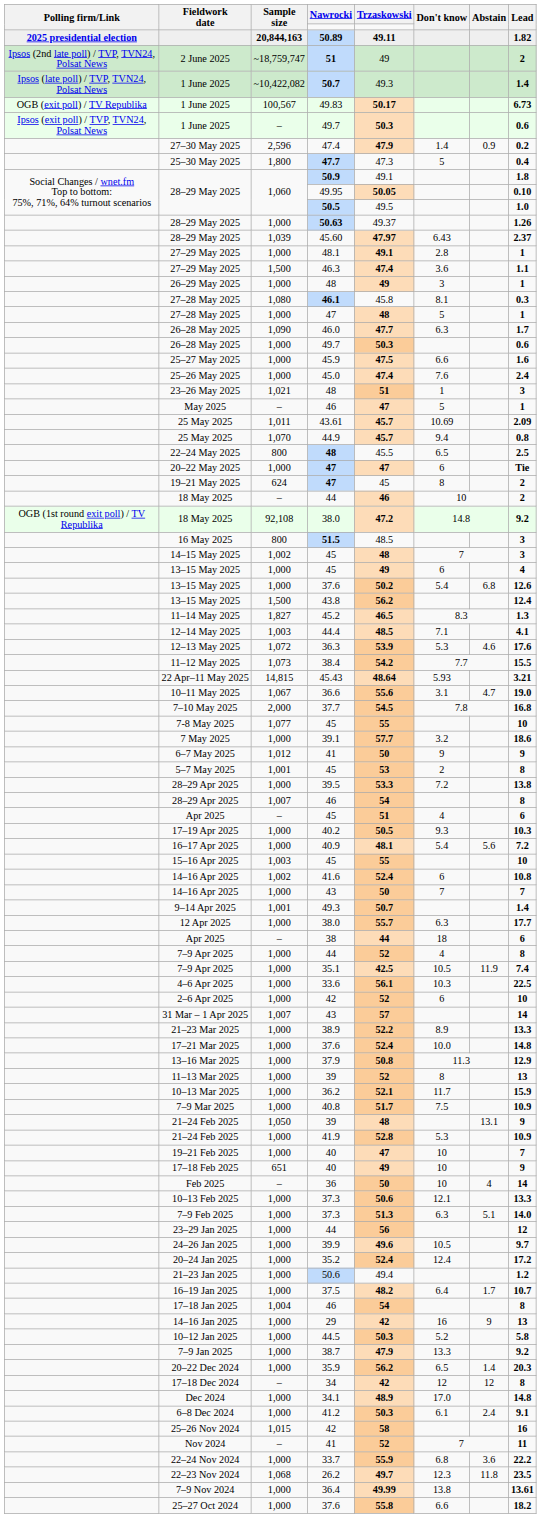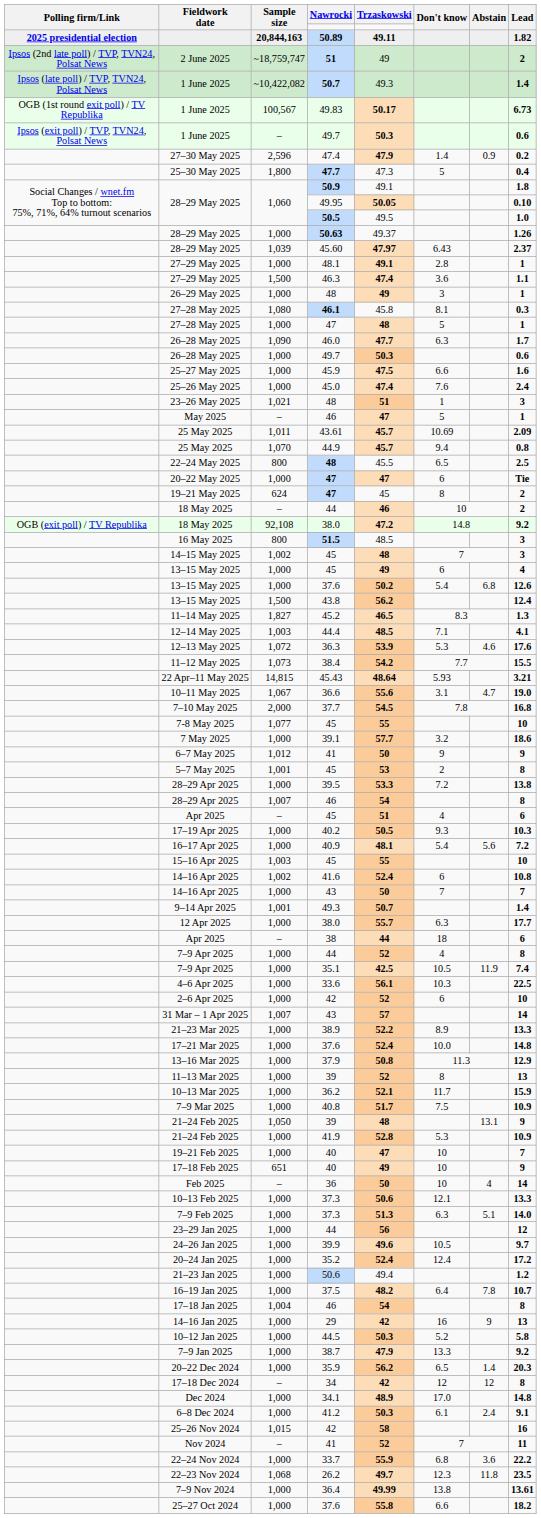(82, 104) OGB (exit poll) / TV Republika -> (82, 109) OGB (1st round exit poll) / TV Republika
(82, 518) OGB (1st round exit poll) / TV Republika -> (82, 524) OGB (exit poll) / TV Republika
(489, 1290) 1.7 -> (489, 1290) 7.8
